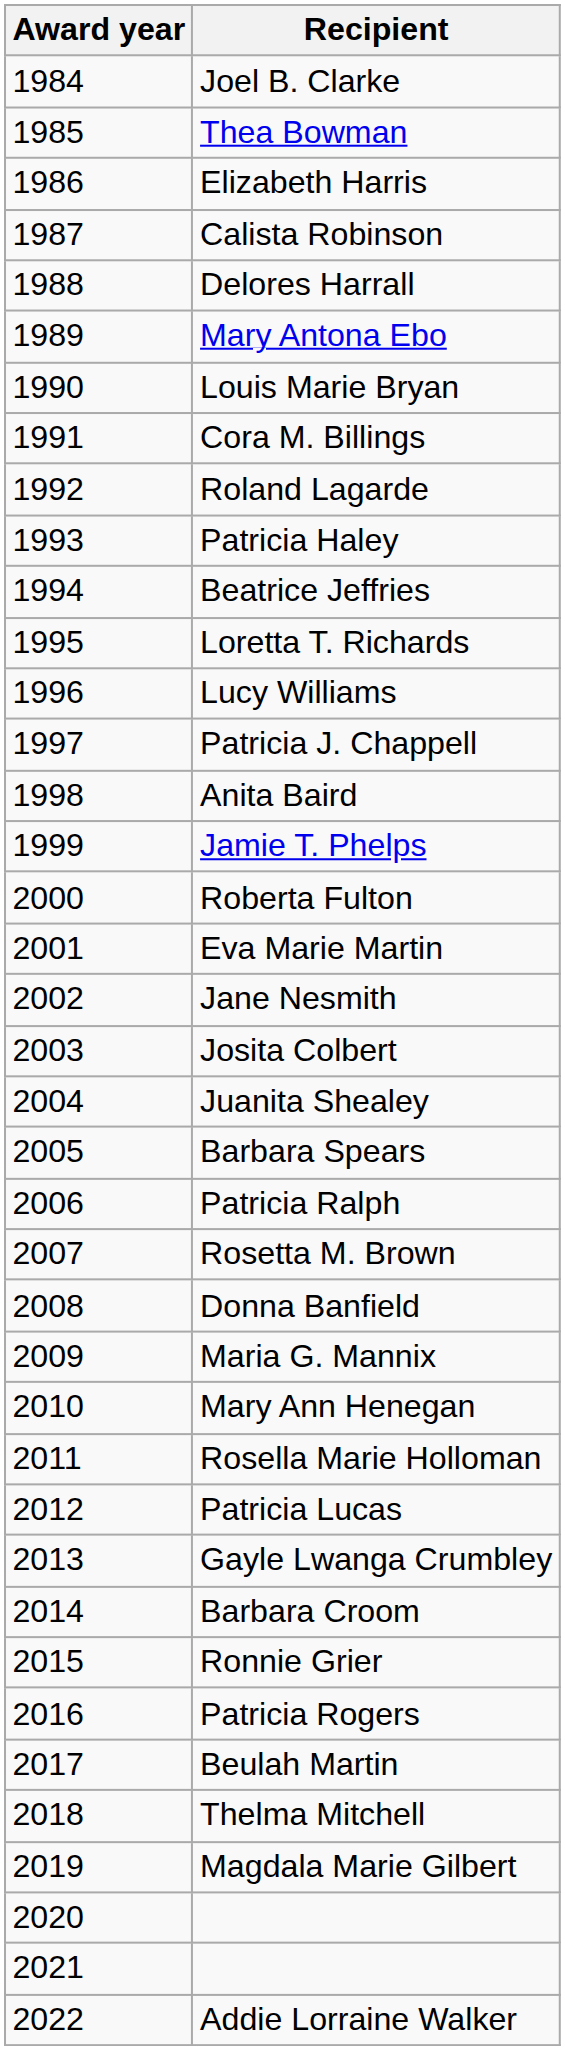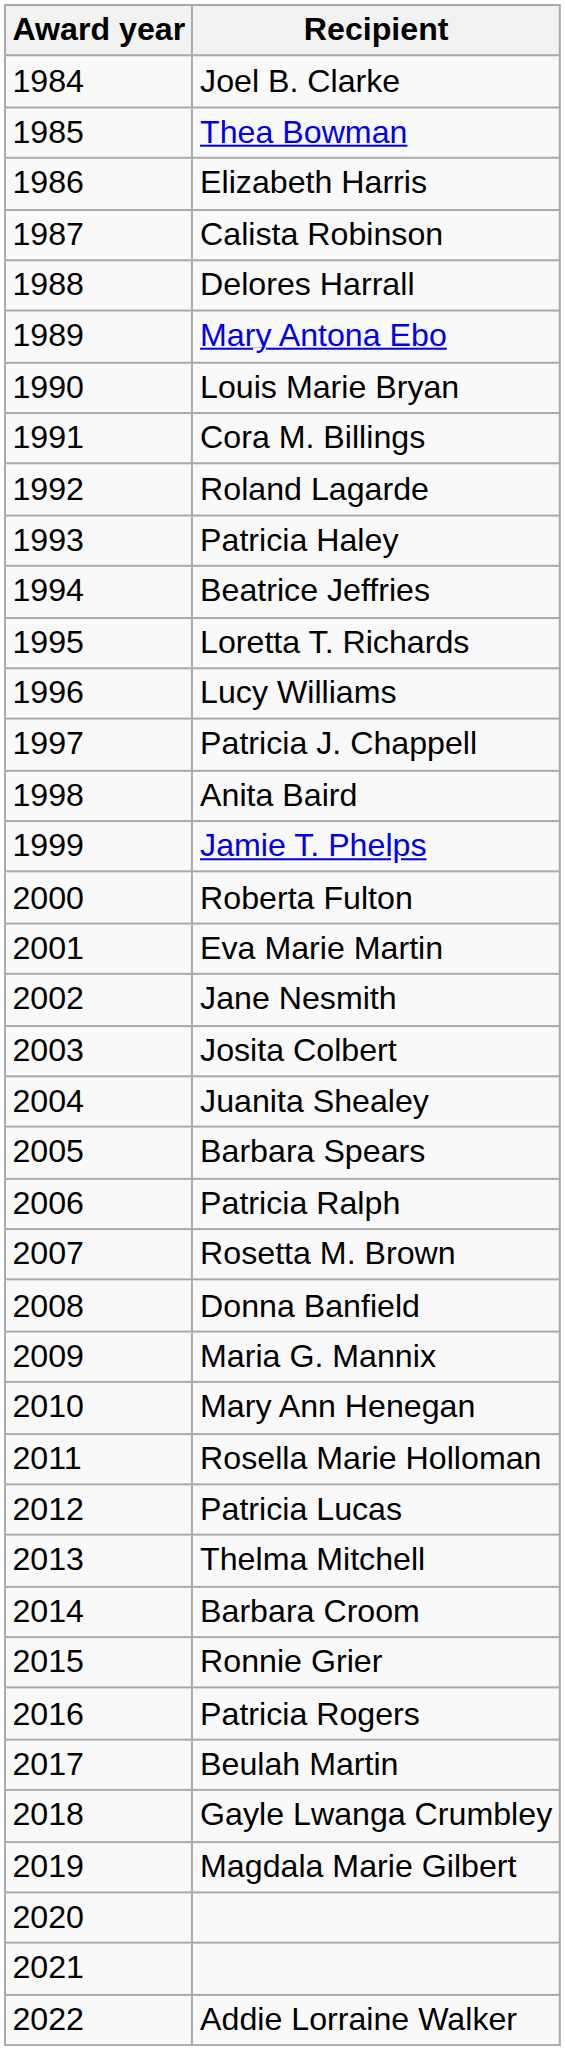(376, 1560) Gayle Lwanga Crumbley -> (313, 1560) Thelma Mitchell
(313, 1815) Thelma Mitchell -> (376, 1815) Gayle Lwanga Crumbley
